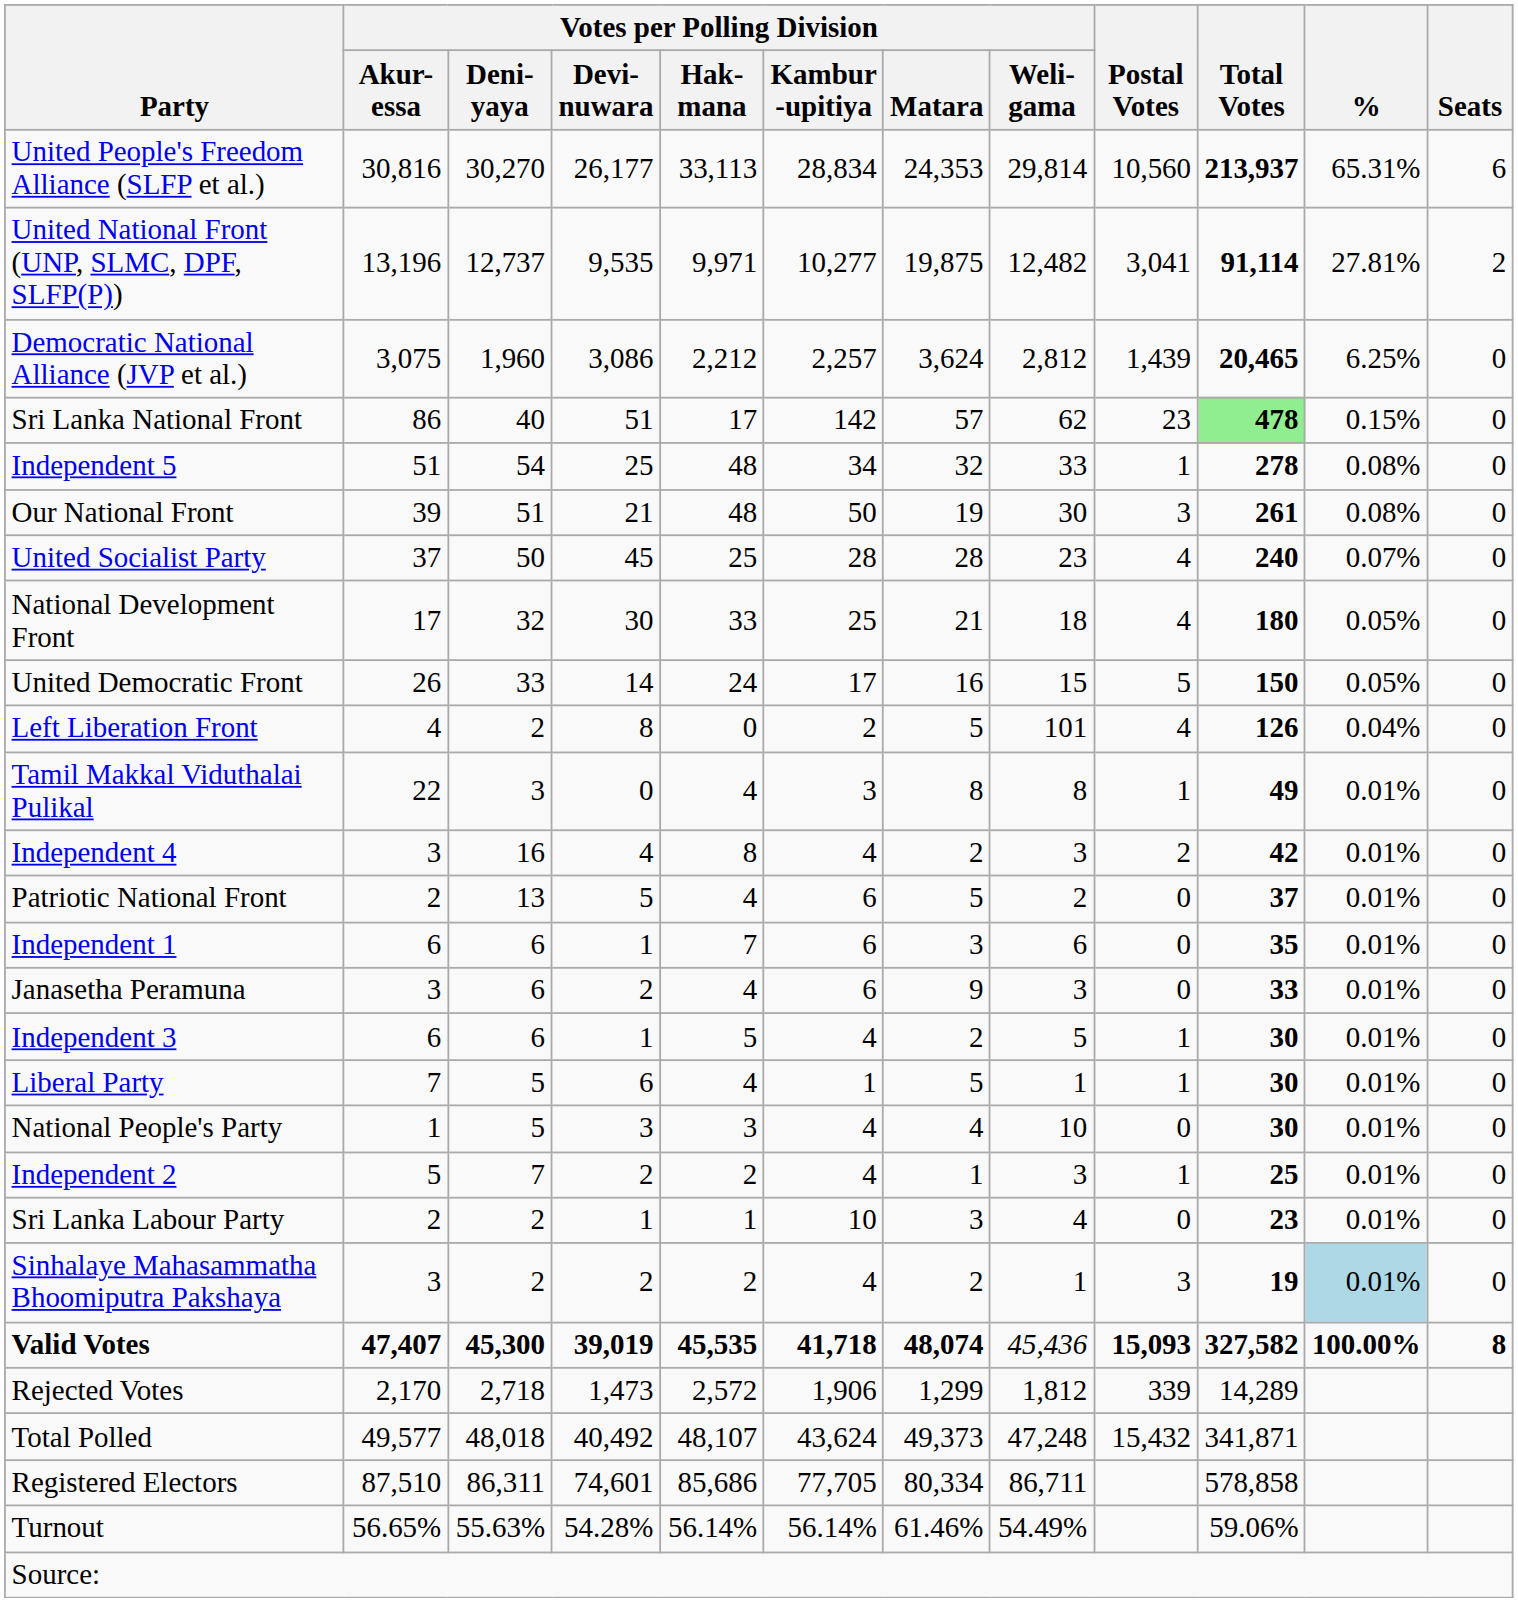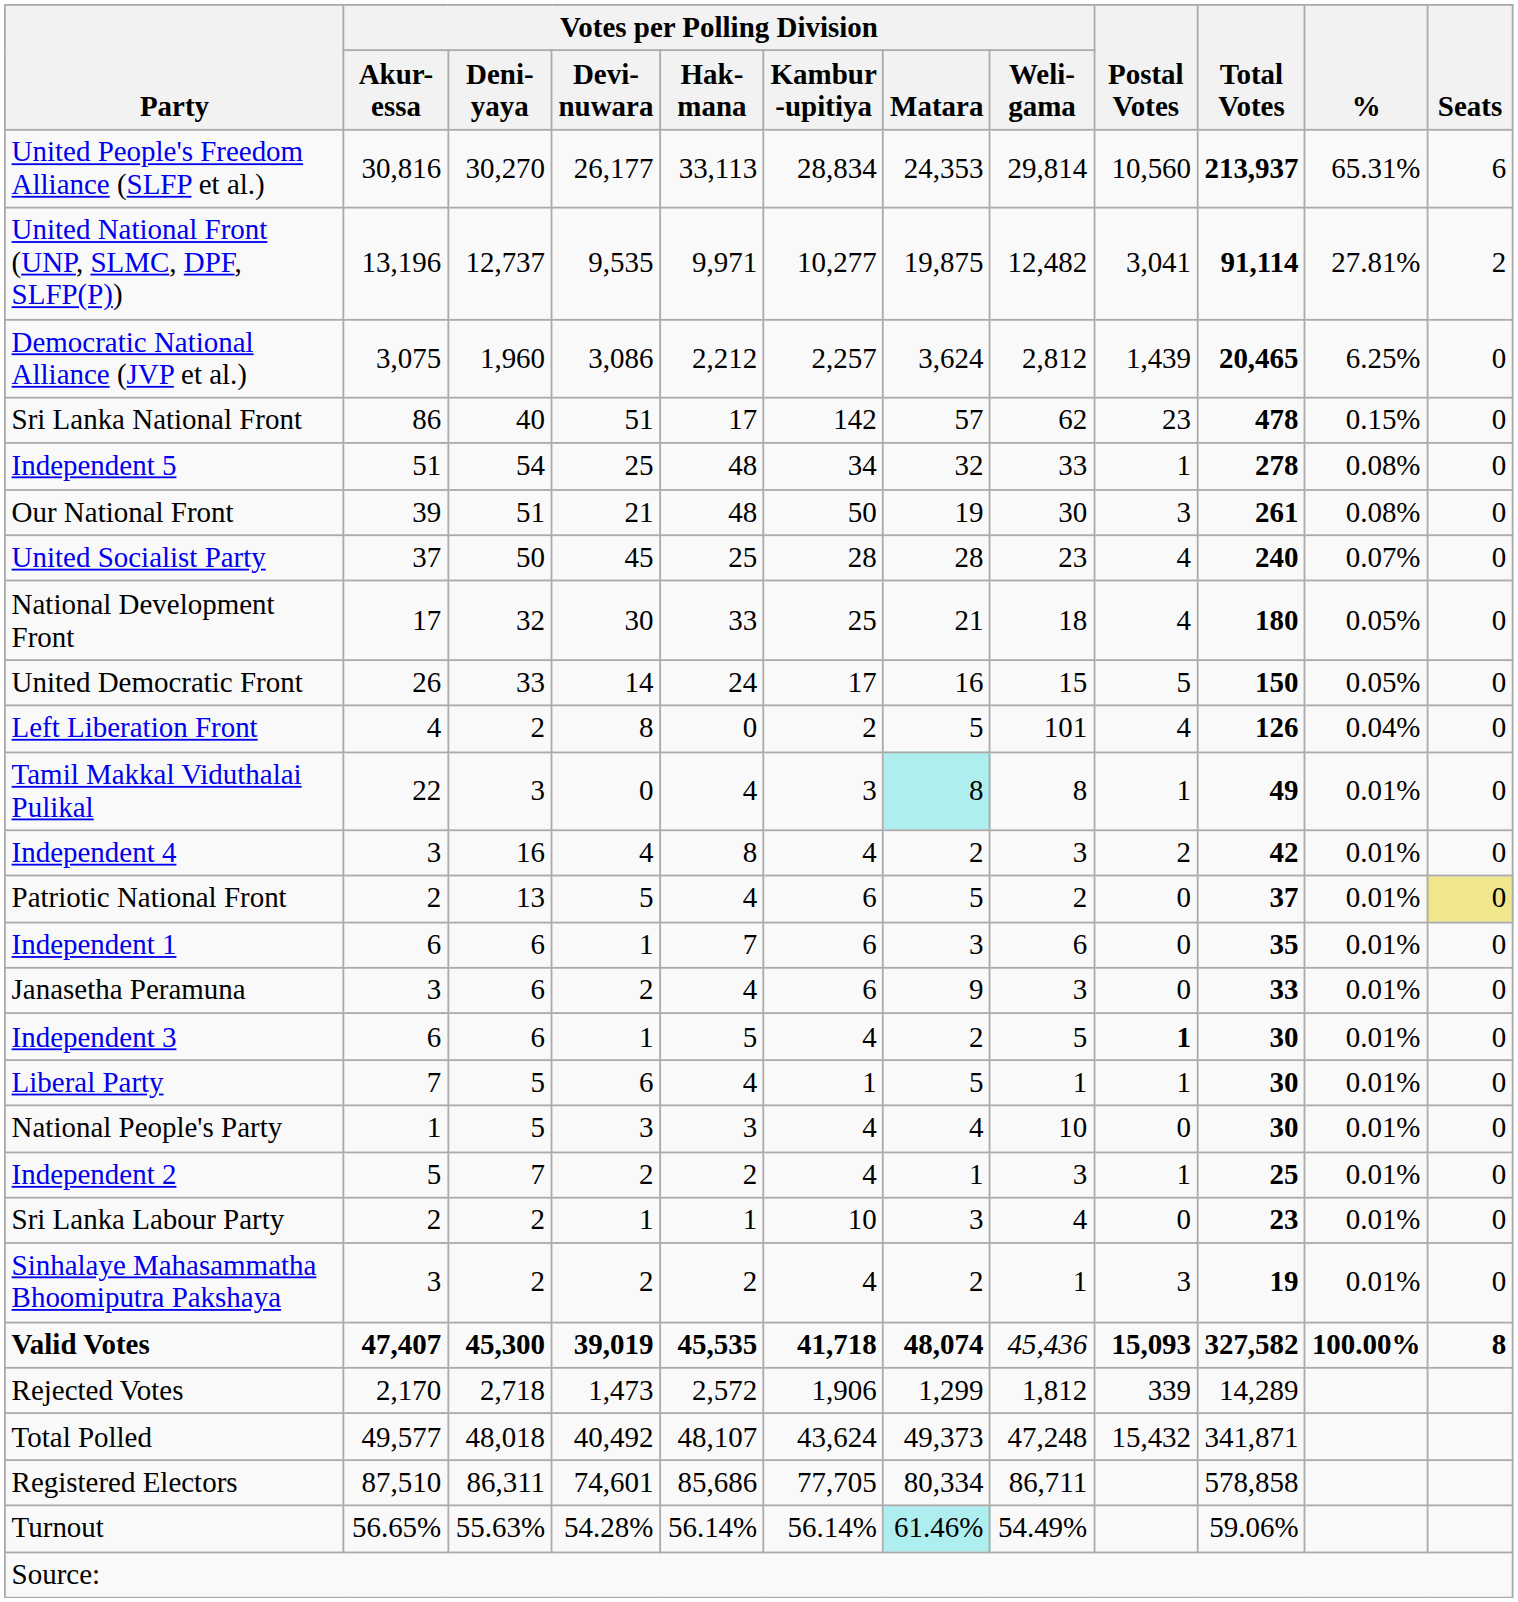(1277, 420) lightgreen background -> (1277, 420) no background
(976, 790) no background -> (976, 790) paleturquoise background
(1499, 898) no background -> (1499, 898) khaki background
(1184, 1036) normal -> (1184, 1036) bold
(1383, 1282) lightblue background -> (1383, 1282) no background
(939, 1528) no background -> (939, 1528) paleturquoise background
